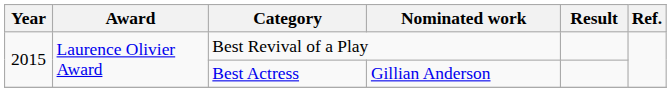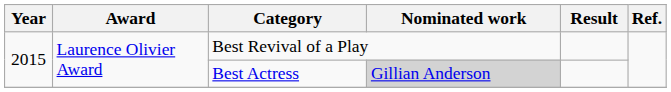(431, 73) no background -> (431, 73) lightgrey background
